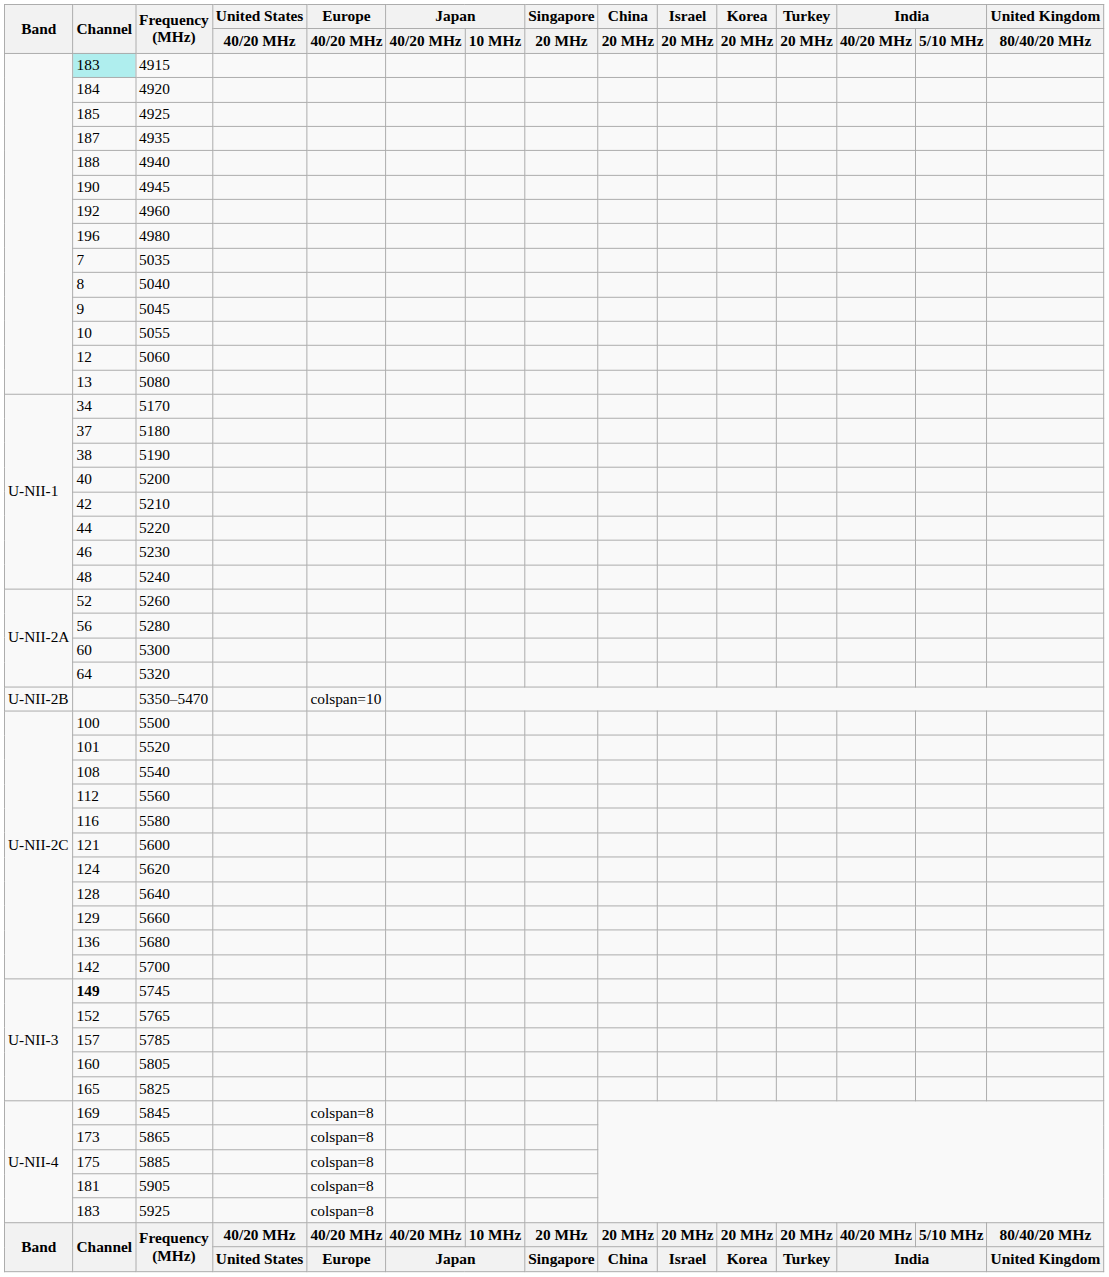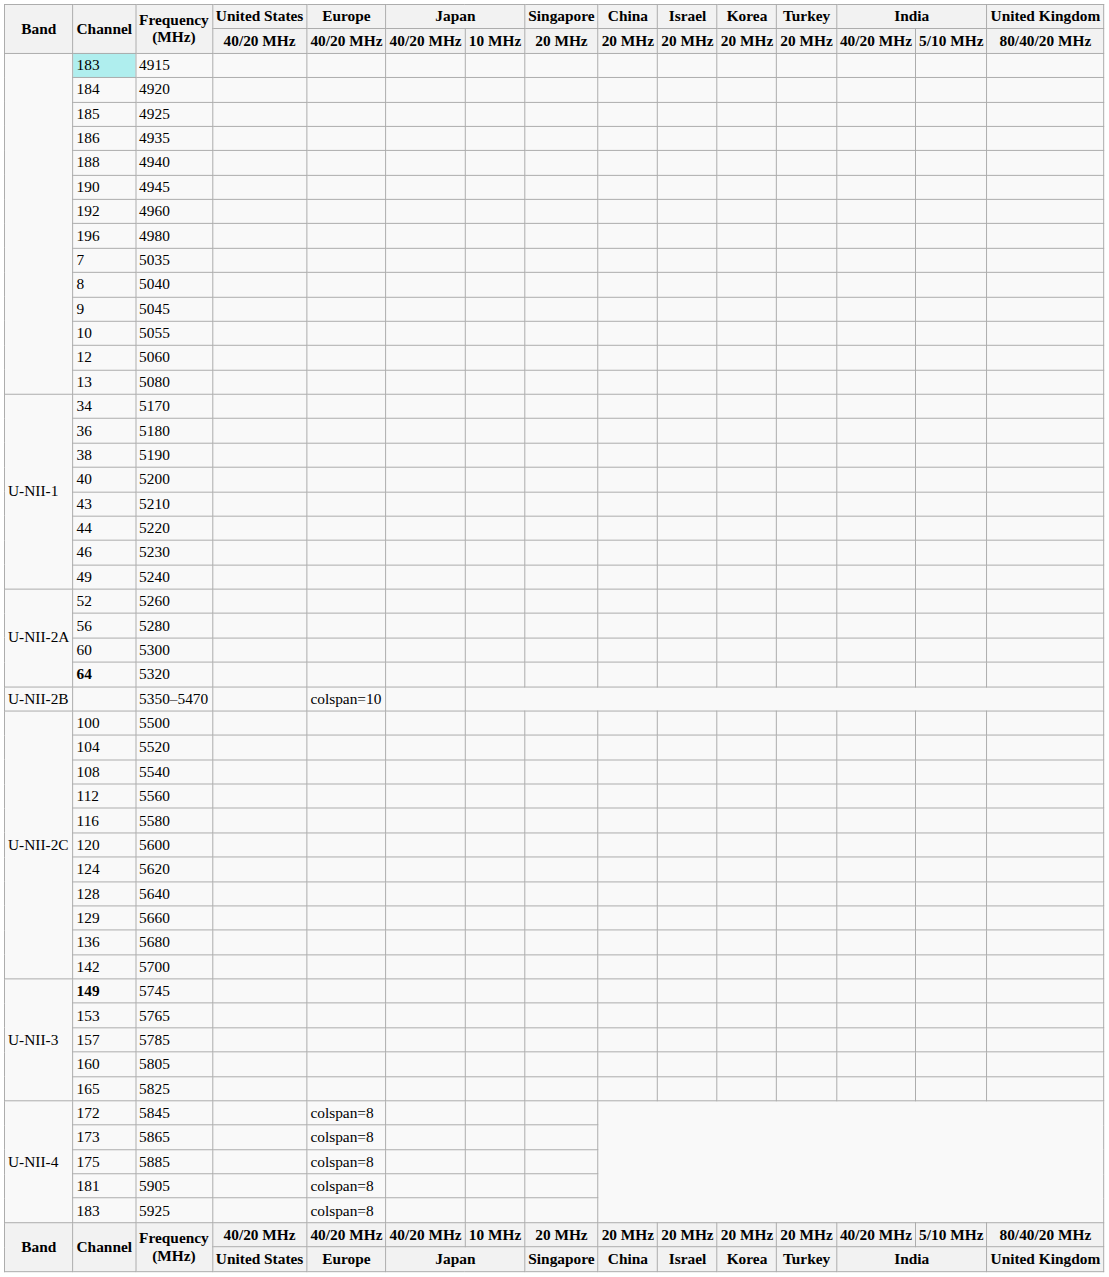(88, 138) 187 -> (88, 138) 186
(84, 430) 37 -> (84, 430) 36
(84, 503) 42 -> (84, 503) 43
(84, 576) 48 -> (84, 576) 49
(84, 674) normal -> (84, 674) bold
(88, 747) 101 -> (88, 747) 104
(88, 844) 121 -> (88, 844) 120
(88, 1015) 152 -> (88, 1015) 153
(88, 1112) 169 -> (88, 1112) 172
